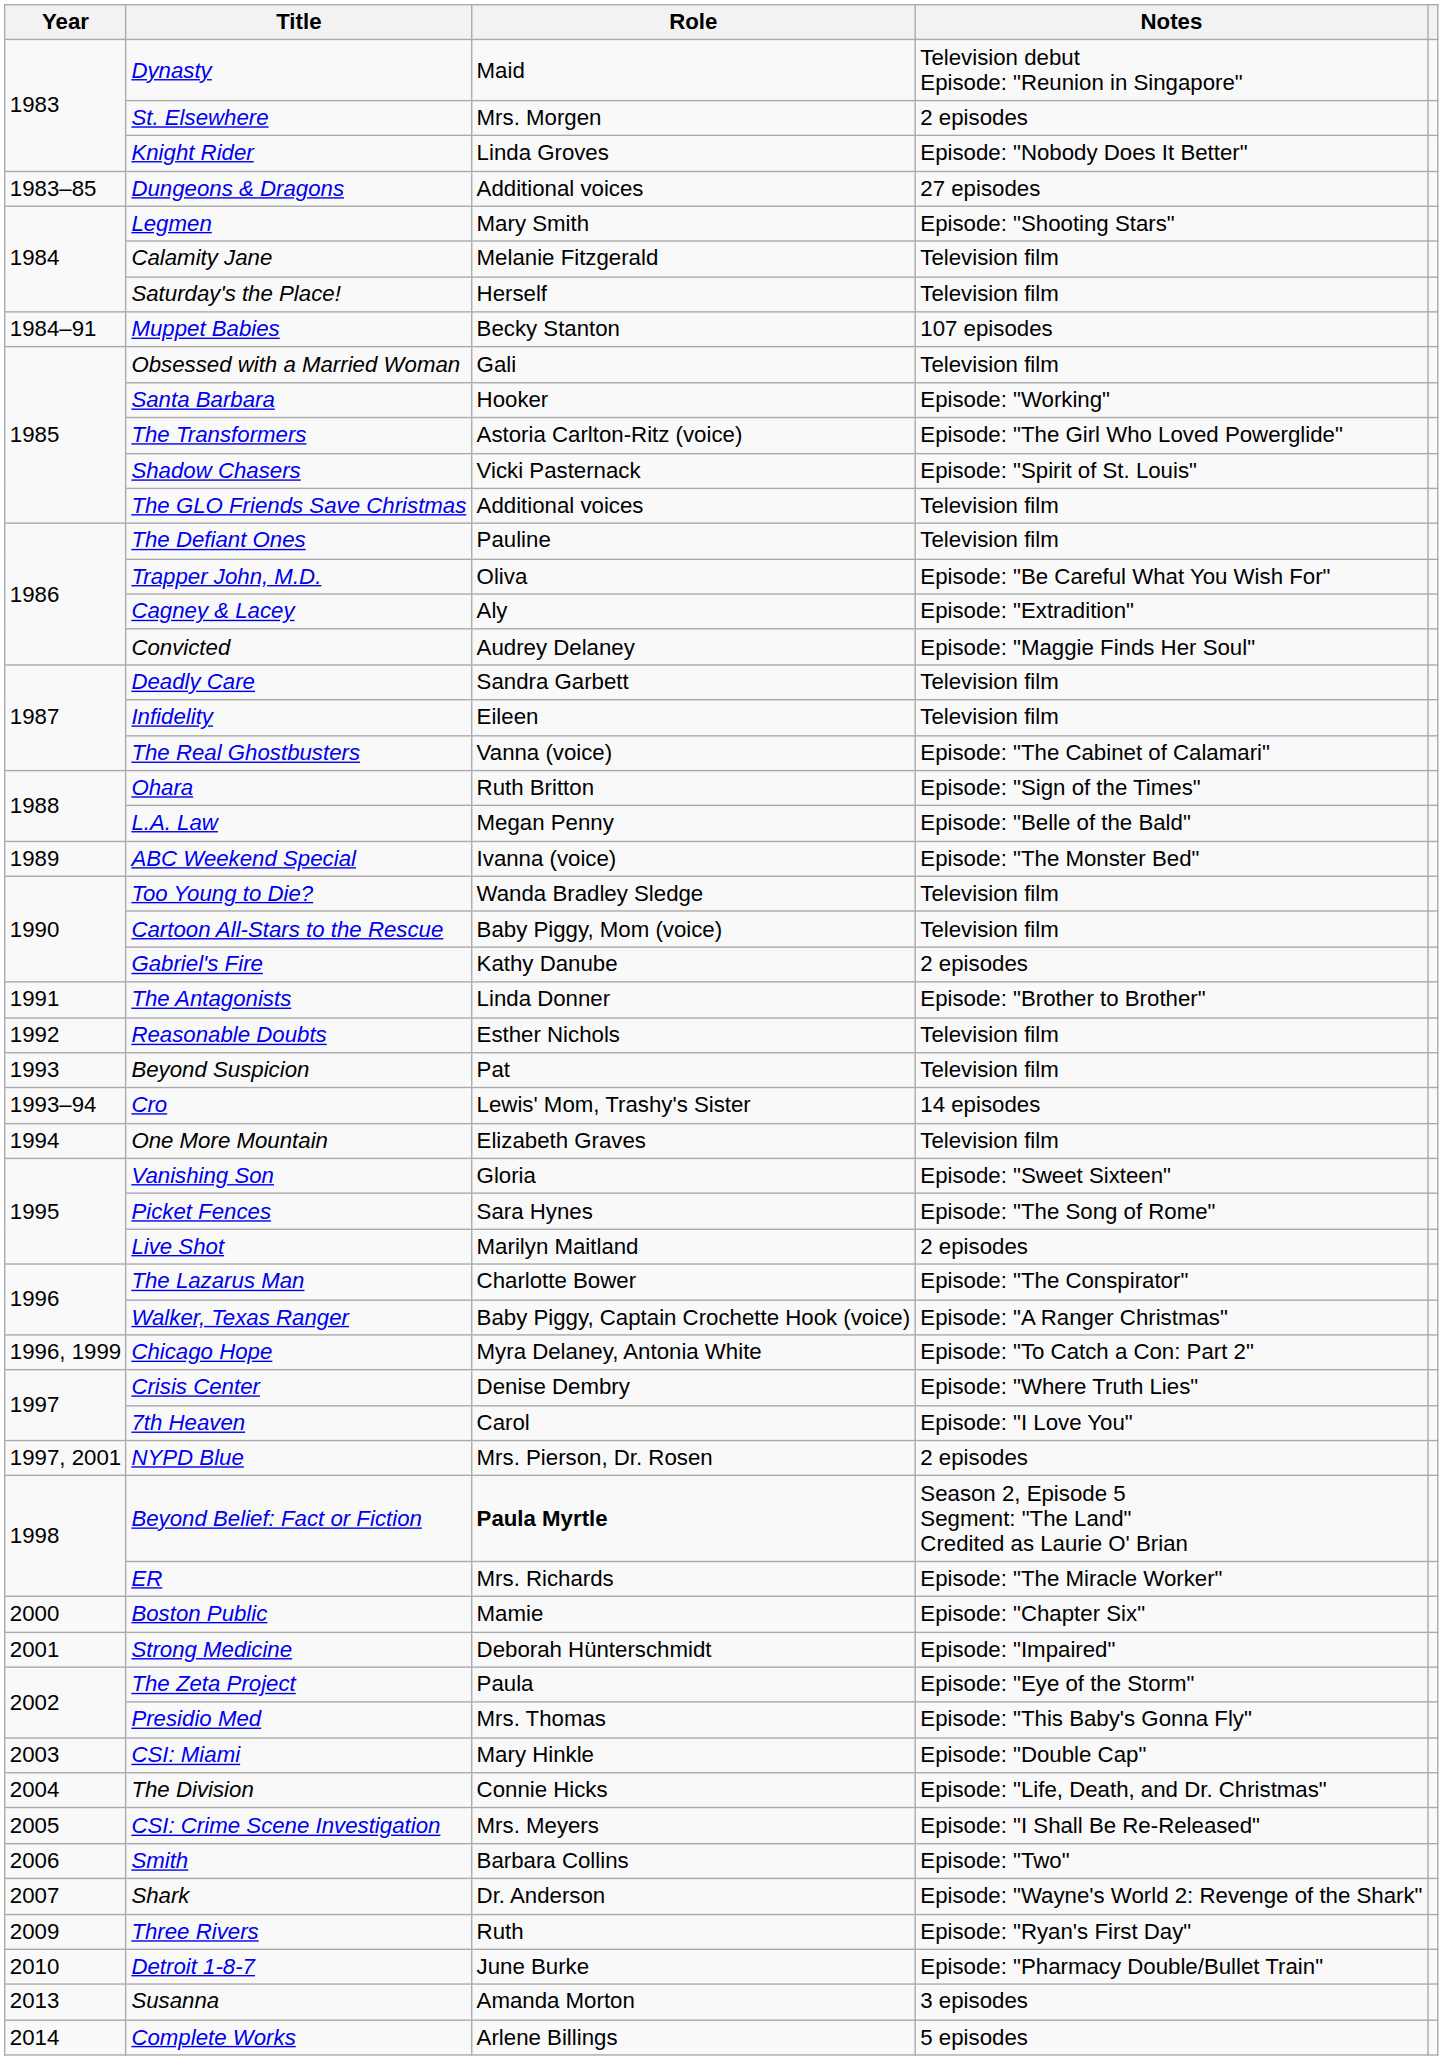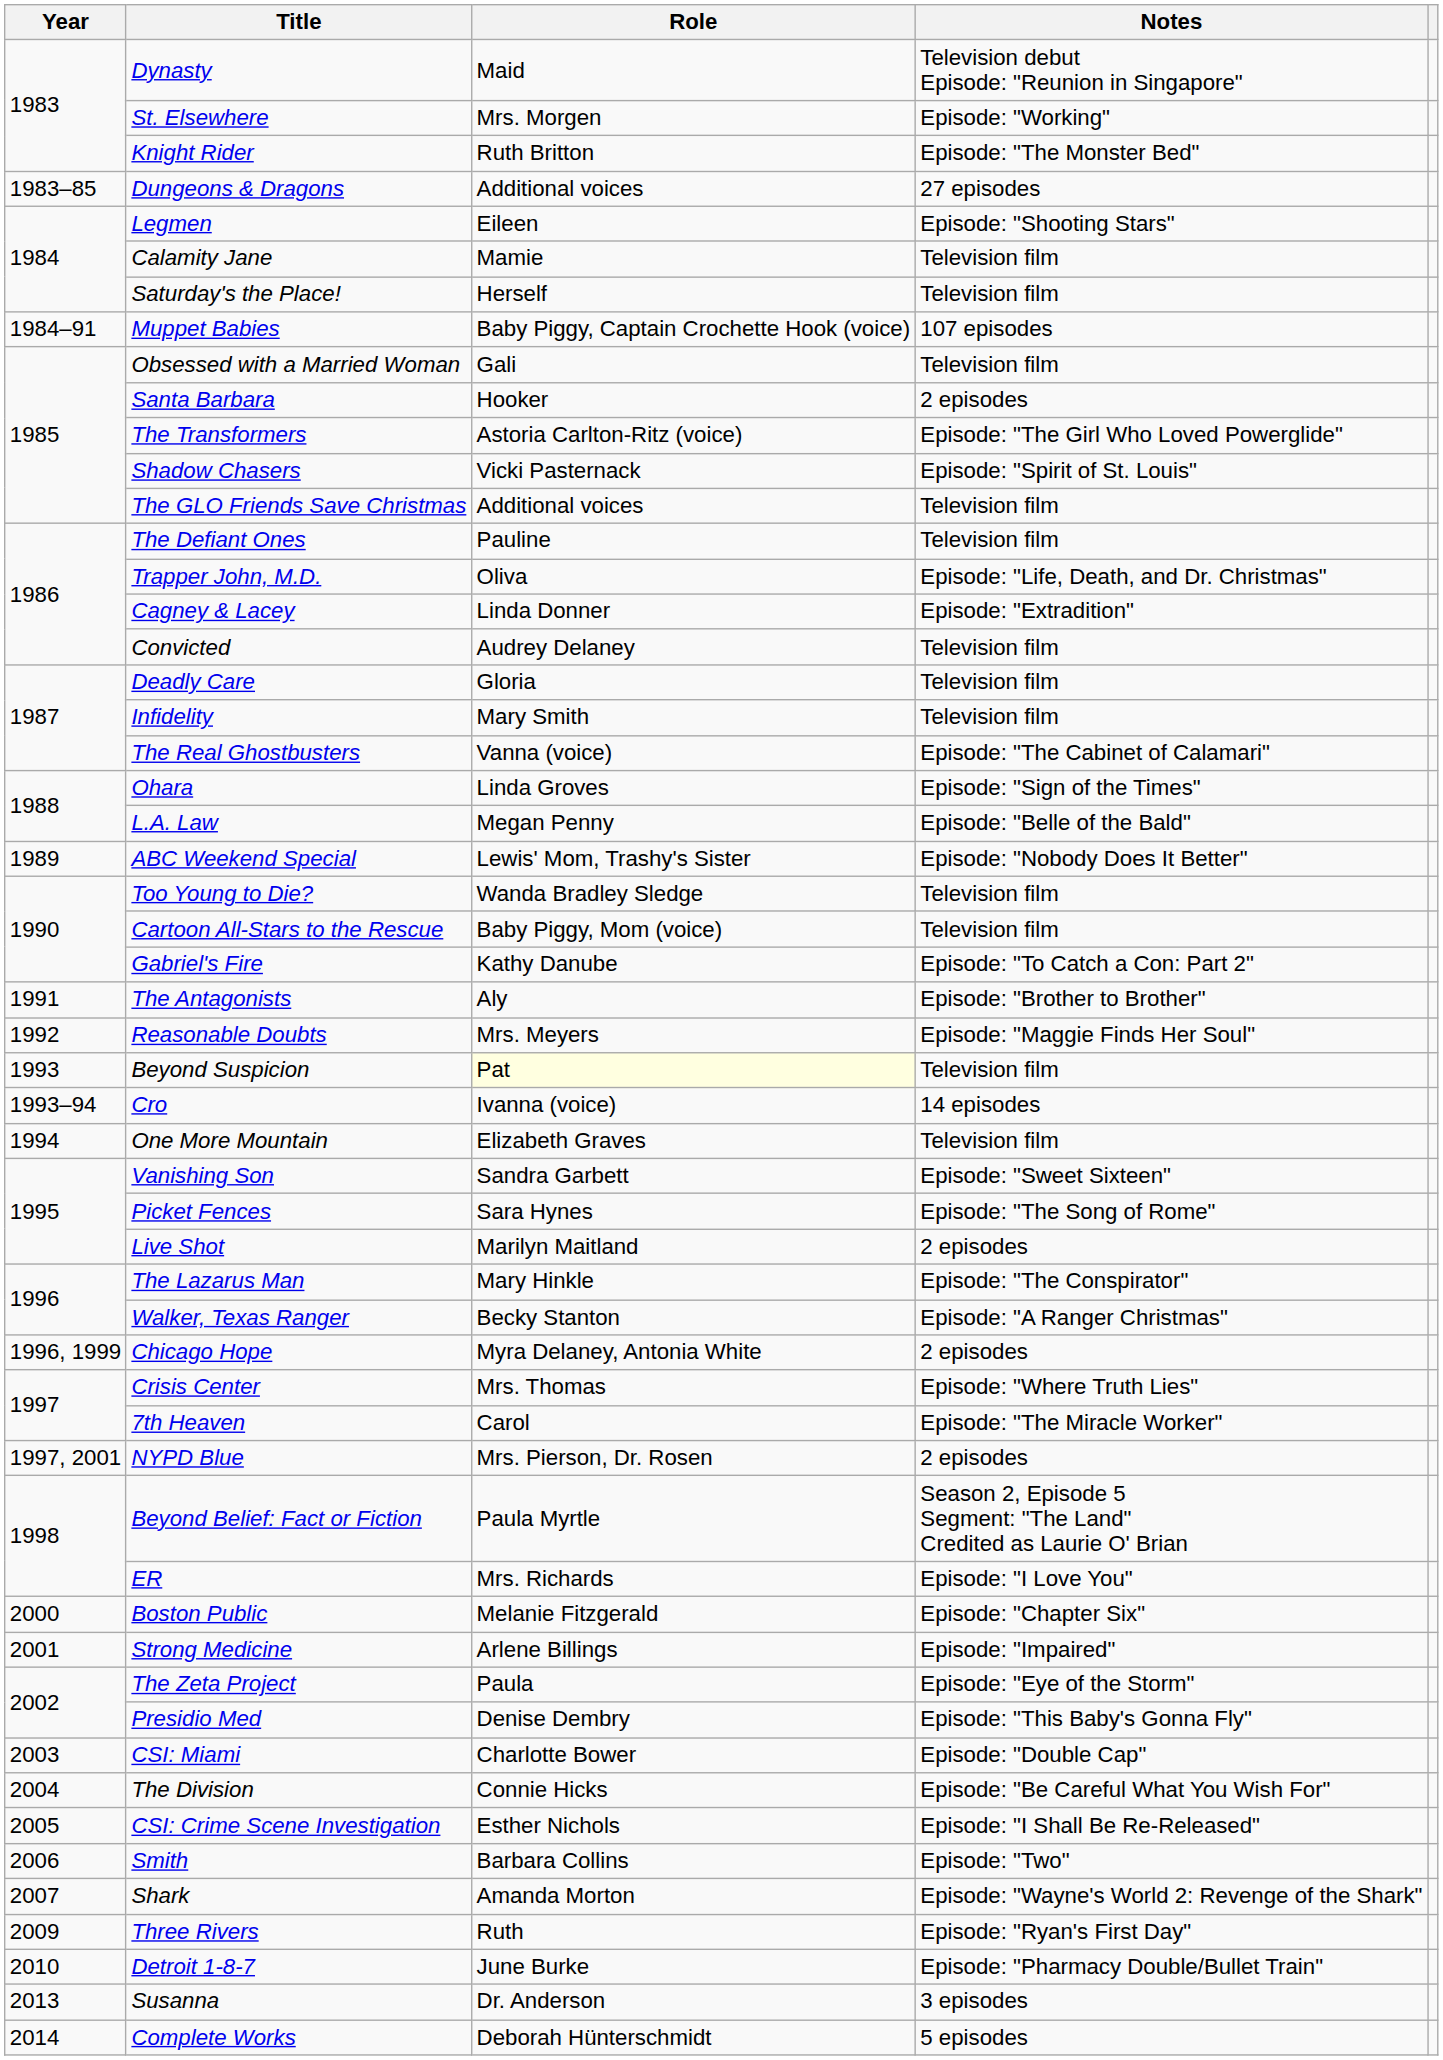(974, 117) 2 episodes -> (1015, 117) Episode: "Working"
(543, 152) Linda Groves -> (535, 152) Ruth Britton
(1084, 152) Episode: "Nobody Does It Better" -> (1060, 152) Episode: "The Monster Bed"
(533, 223) Mary Smith -> (507, 223) Eileen
(567, 258) Melanie Fitzgerald -> (510, 258) Mamie
(548, 329) Becky Stanton -> (693, 329) Baby Piggy, Captain Crochette Hook (voice)
(1015, 399) Episode: "Working" -> (974, 399) 2 episodes
(1125, 576) Episode: "Be Careful What You Wish For" -> (1124, 576) Episode: "Life, Death, and Dr. Christmas"
(492, 611) Aly -> (543, 611) Linda Donner
(1088, 646) Episode: "Maggie Finds Her Soul" -> (990, 646) Television film
(553, 682) Sandra Garbett -> (506, 682) Gloria
(507, 717) Eileen -> (533, 717) Mary Smith
(535, 787) Ruth Britton -> (543, 787) Linda Groves
(546, 858) Ivanna (voice) -> (614, 858) Lewis' Mom, Trashy's Sister
(1060, 858) Episode: "The Monster Bed" -> (1084, 858) Episode: "Nobody Does It Better"
(974, 964) 2 episodes -> (1087, 964) Episode: "To Catch a Con: Part 2"
(543, 999) Linda Donner -> (492, 999) Aly
(548, 1034) Esther Nichols -> (538, 1034) Mrs. Meyers
(990, 1034) Television film -> (1088, 1034) Episode: "Maggie Finds Her Soul"
(493, 1070) no background -> (493, 1070) lightyellow background
(614, 1105) Lewis' Mom, Trashy's Sister -> (546, 1105) Ivanna (voice)
(506, 1175) Gloria -> (553, 1175) Sandra Garbett
(556, 1281) Charlotte Bower -> (535, 1281) Mary Hinkle
(693, 1316) Baby Piggy, Captain Crochette Hook (voice) -> (548, 1316) Becky Stanton
(1087, 1352) Episode: "To Catch a Con: Part 2" -> (974, 1352) 2 episodes
(553, 1387) Denise Dembry -> (541, 1387) Mrs. Thomas
(1027, 1422) Episode: "I Love You" -> (1071, 1422) Episode: "The Miracle Worker"
(542, 1518) bold -> (538, 1518) normal
(1071, 1578) Episode: "The Miracle Worker" -> (1027, 1578) Episode: "I Love You"
(510, 1613) Mamie -> (567, 1613) Melanie Fitzgerald
(594, 1649) Deborah Hünterschmidt -> (547, 1649) Arlene Billings
(541, 1719) Mrs. Thomas -> (553, 1719) Denise Dembry
(535, 1754) Mary Hinkle -> (556, 1754) Charlotte Bower
(1124, 1790) Episode: "Life, Death, and Dr. Christmas" -> (1125, 1790) Episode: "Be Careful What You Wish For"
(538, 1825) Mrs. Meyers -> (548, 1825) Esther Nichols
(541, 1896) Dr. Anderson -> (556, 1896) Amanda Morton
(556, 2001) Amanda Morton -> (541, 2001) Dr. Anderson
(547, 2037) Arlene Billings -> (594, 2037) Deborah Hünterschmidt
